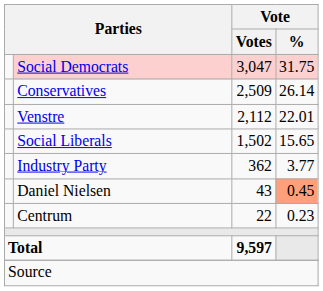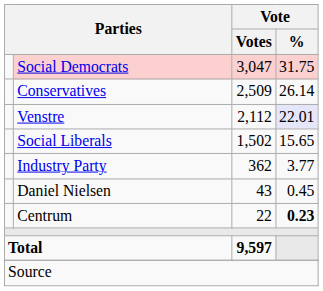(297, 116) no background -> (297, 116) lavender background
(301, 191) lightsalmon background -> (301, 191) no background
(301, 215) normal -> (301, 215) bold
